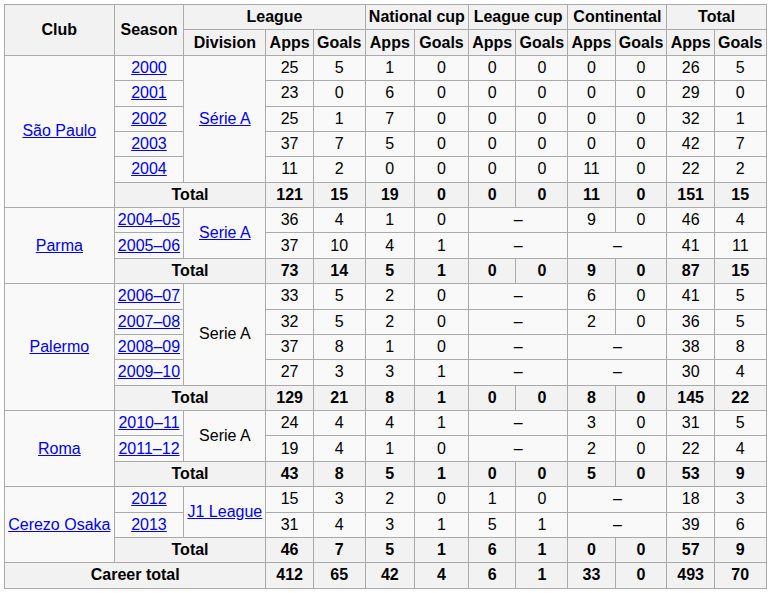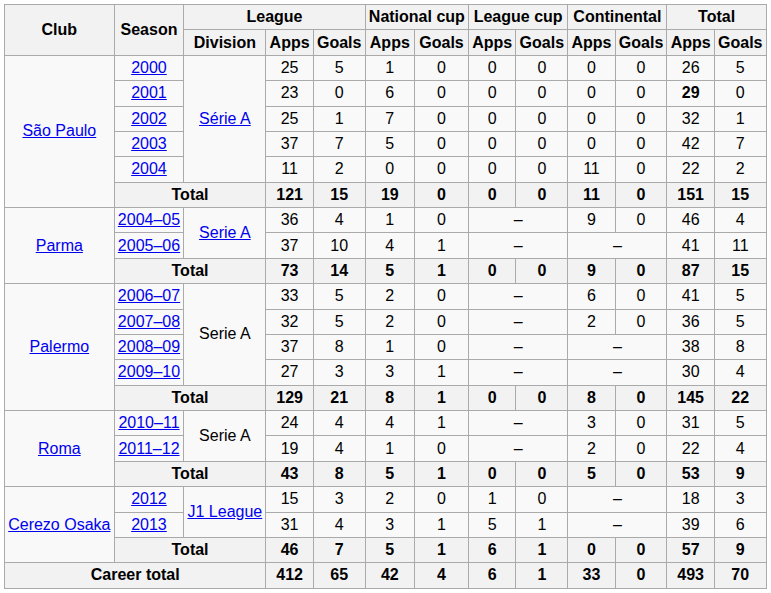(691, 93) normal -> (691, 93) bold
